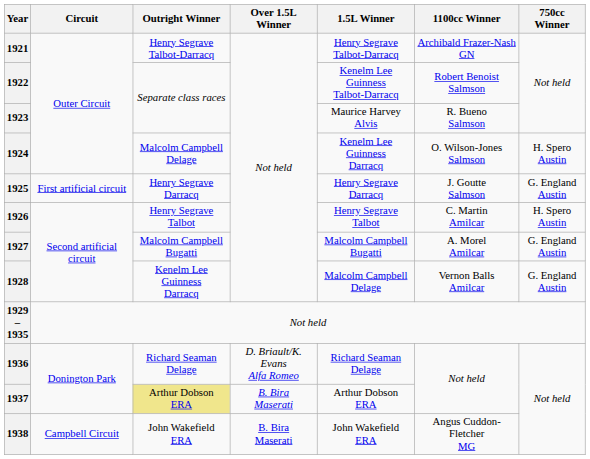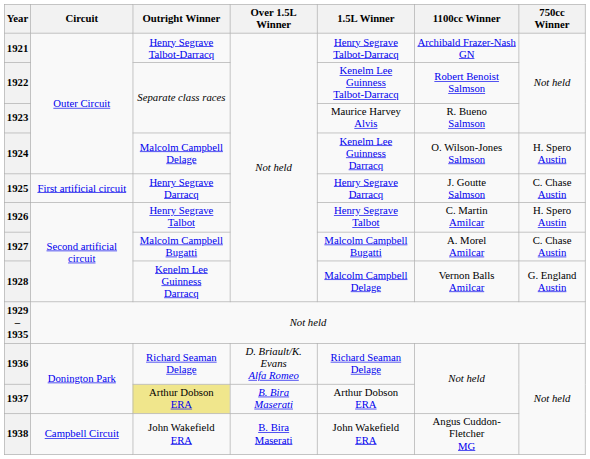(552, 188) G. England Austin -> (552, 188) C. Chase Austin
(552, 246) G. England Austin -> (552, 246) C. Chase Austin
